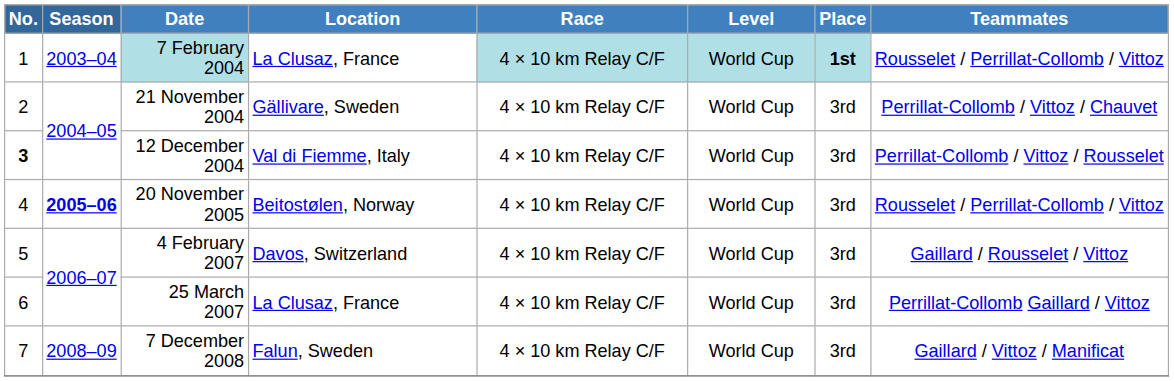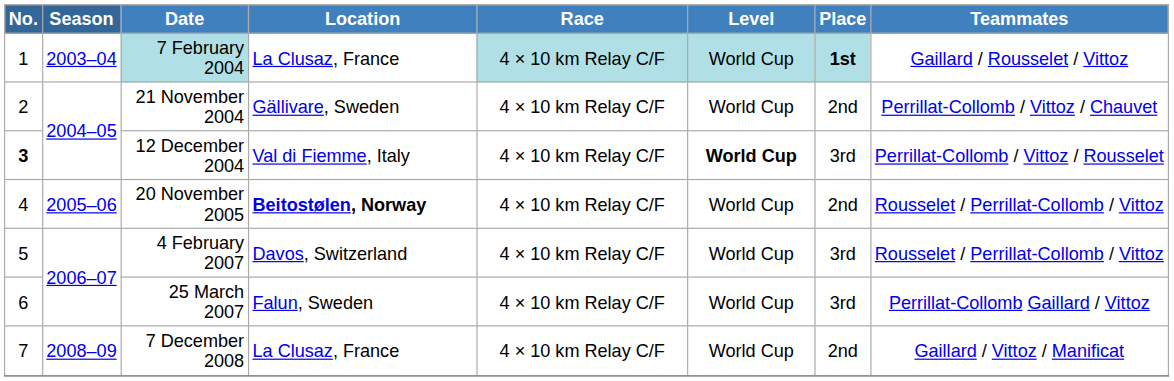(1019, 58) Rousselet / Perrillat-Collomb / Vittoz -> (1019, 58) Gaillard / Rousselet / Vittoz
(843, 107) 3rd -> (843, 107) 2nd
(751, 156) normal -> (751, 156) bold
(82, 204) bold -> (82, 204) normal
(333, 204) normal -> (339, 204) bold
(843, 204) 3rd -> (843, 204) 2nd
(1019, 253) Gaillard / Rousselet / Vittoz -> (1019, 253) Rousselet / Perrillat-Collomb / Vittoz
(326, 302) La Clusaz, France -> (313, 302) Falun, Sweden
(313, 351) Falun, Sweden -> (326, 351) La Clusaz, France
(843, 351) 3rd -> (843, 351) 2nd
